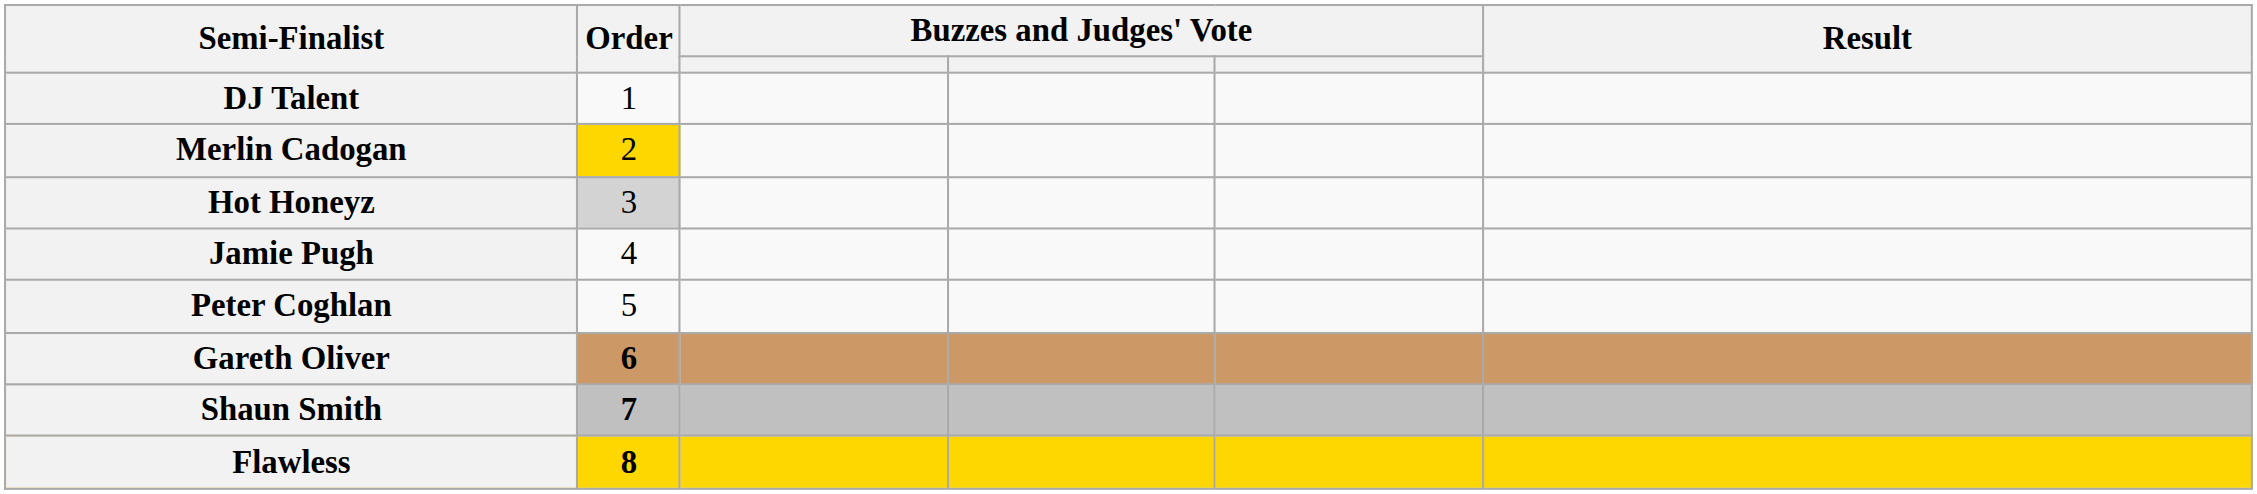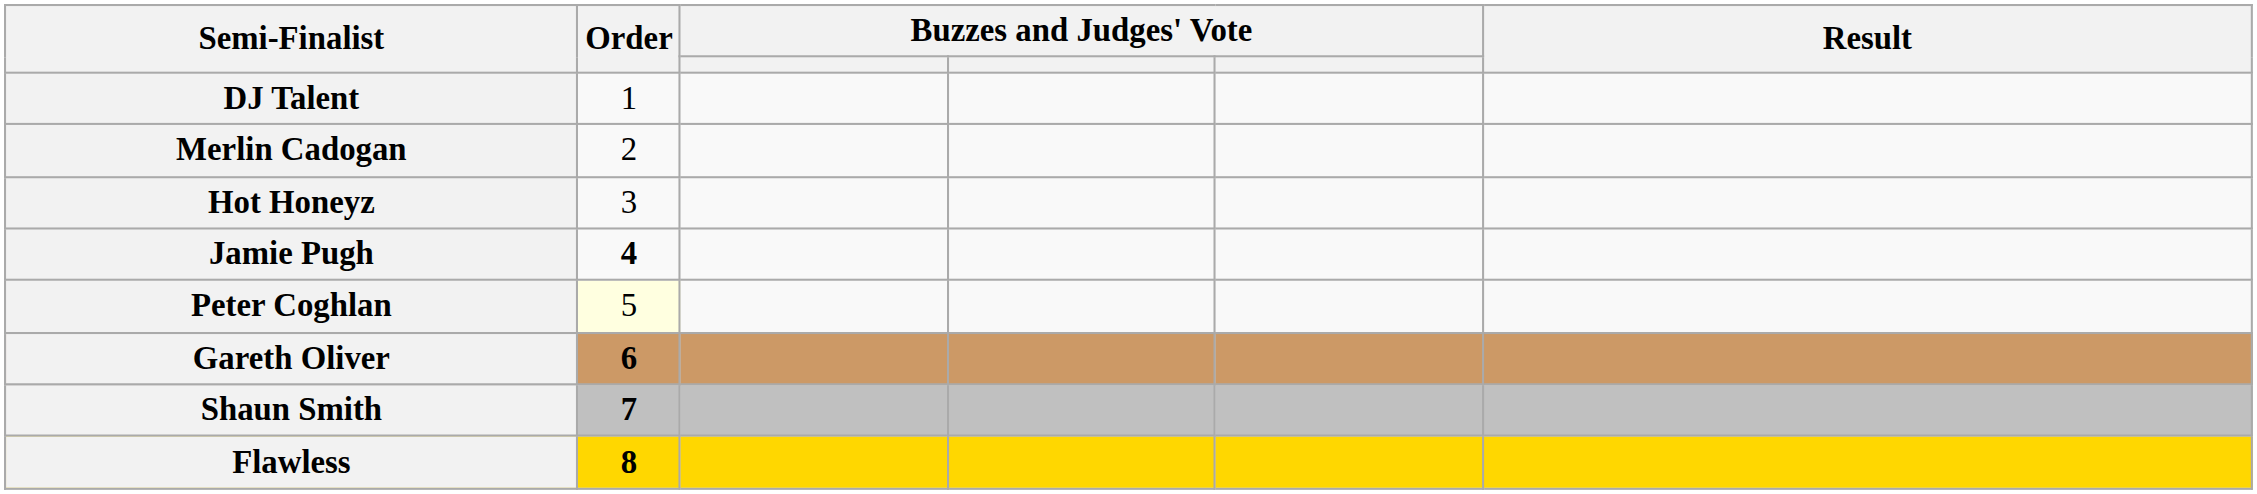(629, 149) gold background -> (629, 149) no background
(629, 201) lightgrey background -> (629, 201) no background
(629, 253) normal -> (629, 253) bold
(629, 305) no background -> (629, 305) lightyellow background
